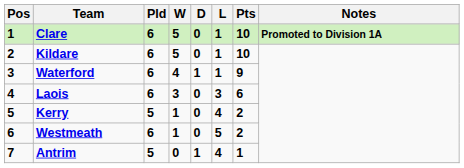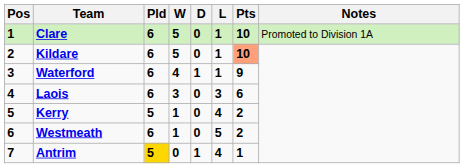(322, 34) bold -> (317, 34) normal
(243, 53) no background -> (243, 53) lightsalmon background
(150, 152) no background -> (150, 152) gold background
